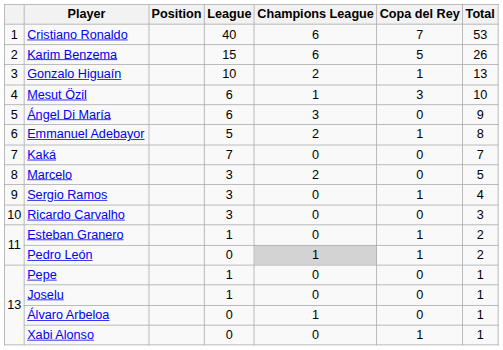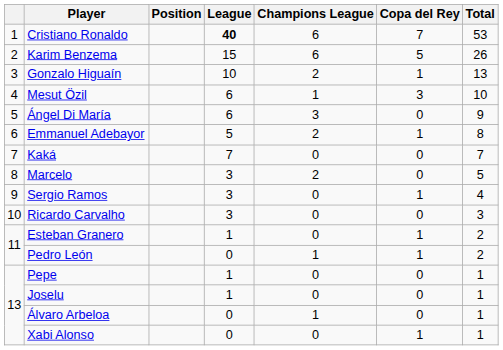(229, 34) normal -> (229, 34) bold
(316, 255) lightgrey background -> (316, 255) no background
